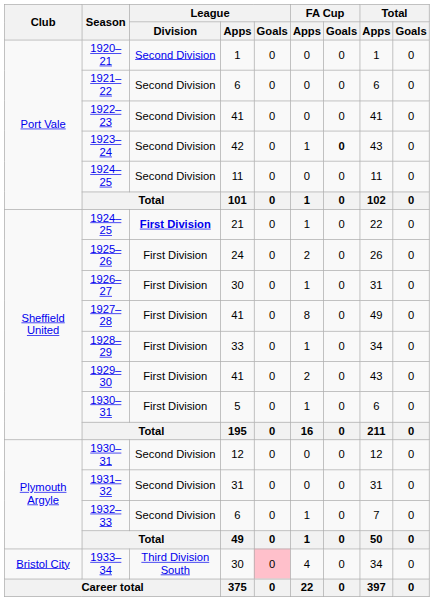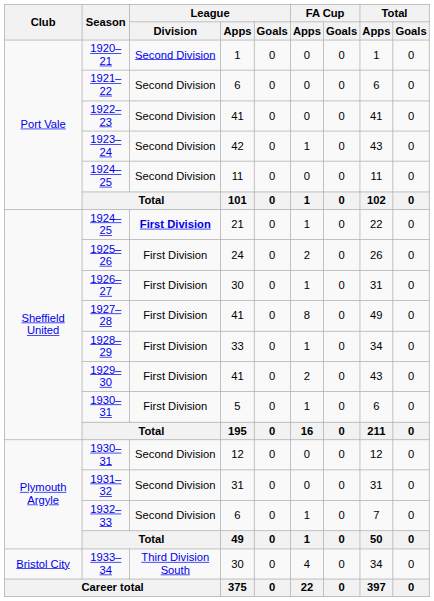(342, 146) bold -> (342, 146) normal
(272, 563) pink background -> (272, 563) no background
